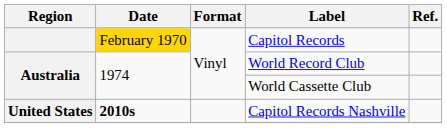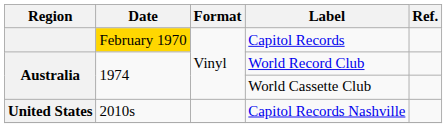(117, 110) bold -> (117, 110) normal
